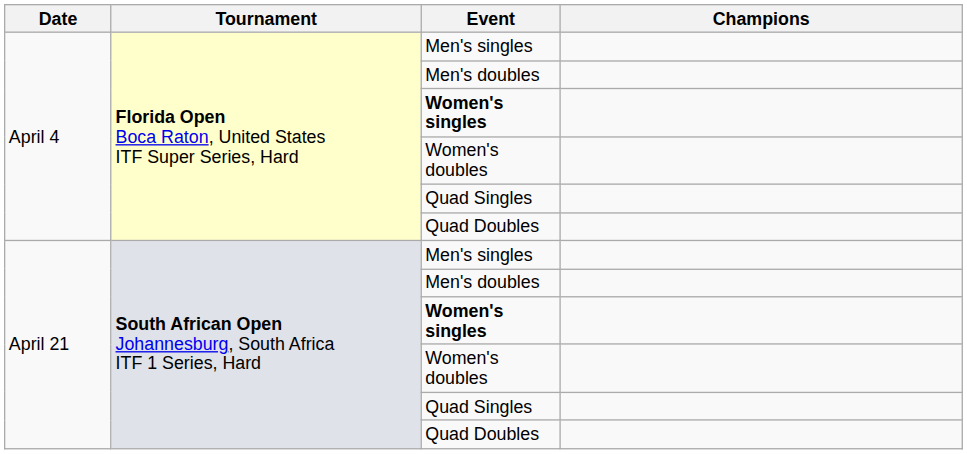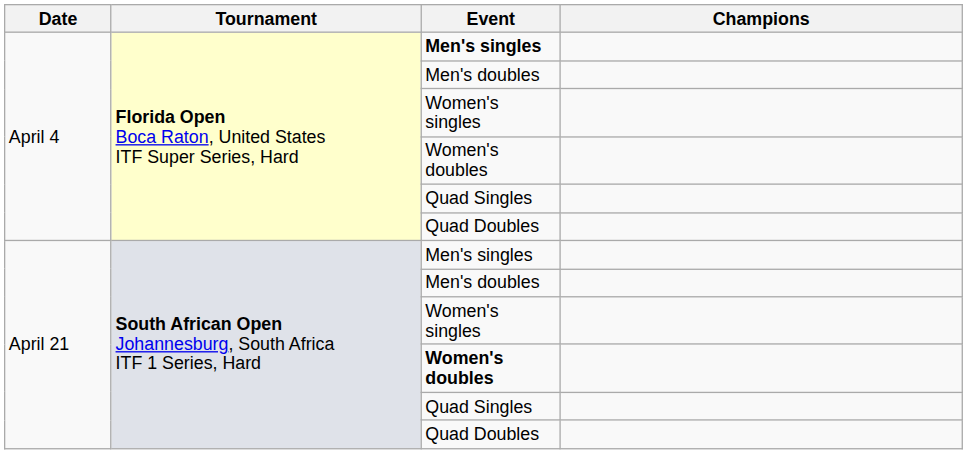(479, 46) normal -> (483, 46) bold
(464, 112) bold -> (462, 112) normal
(464, 320) bold -> (462, 320) normal
(462, 368) normal -> (464, 368) bold
